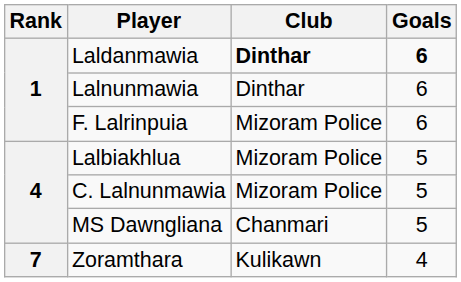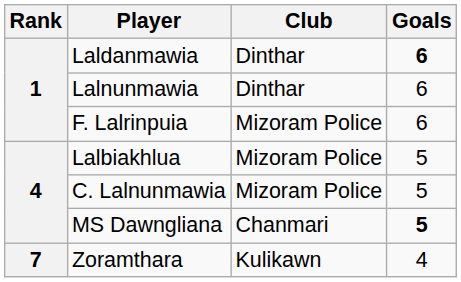(273, 55) bold -> (270, 55) normal
(422, 225) normal -> (422, 225) bold
